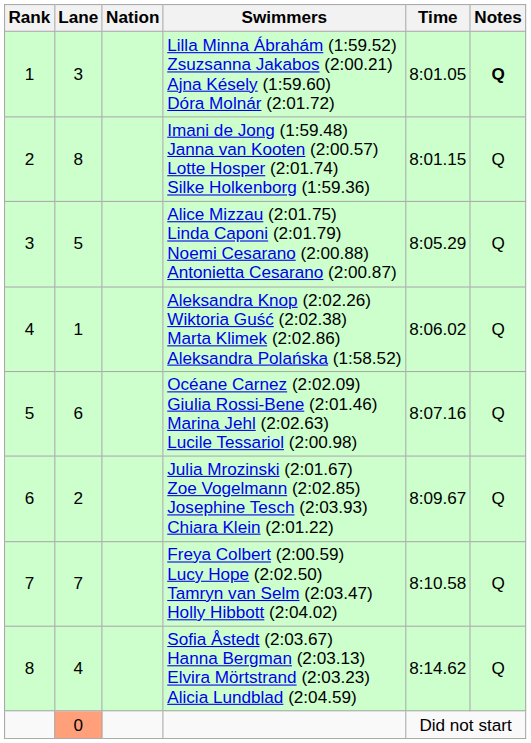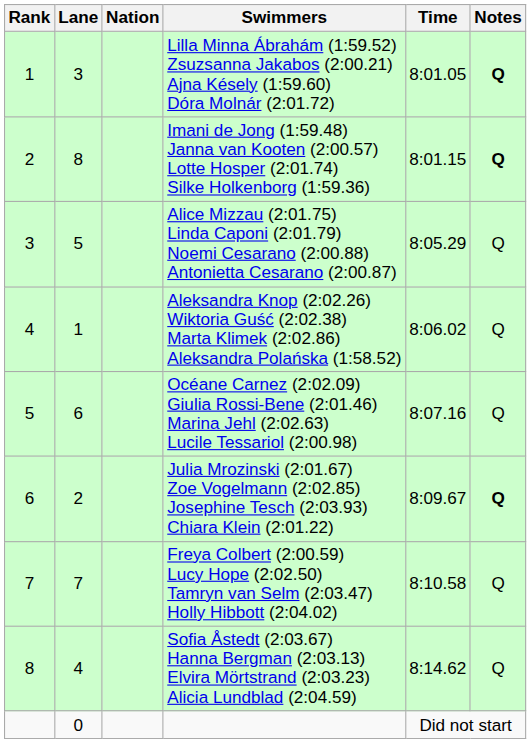(498, 159) normal -> (498, 159) bold
(498, 498) normal -> (498, 498) bold
(78, 724) lightsalmon background -> (78, 724) no background
